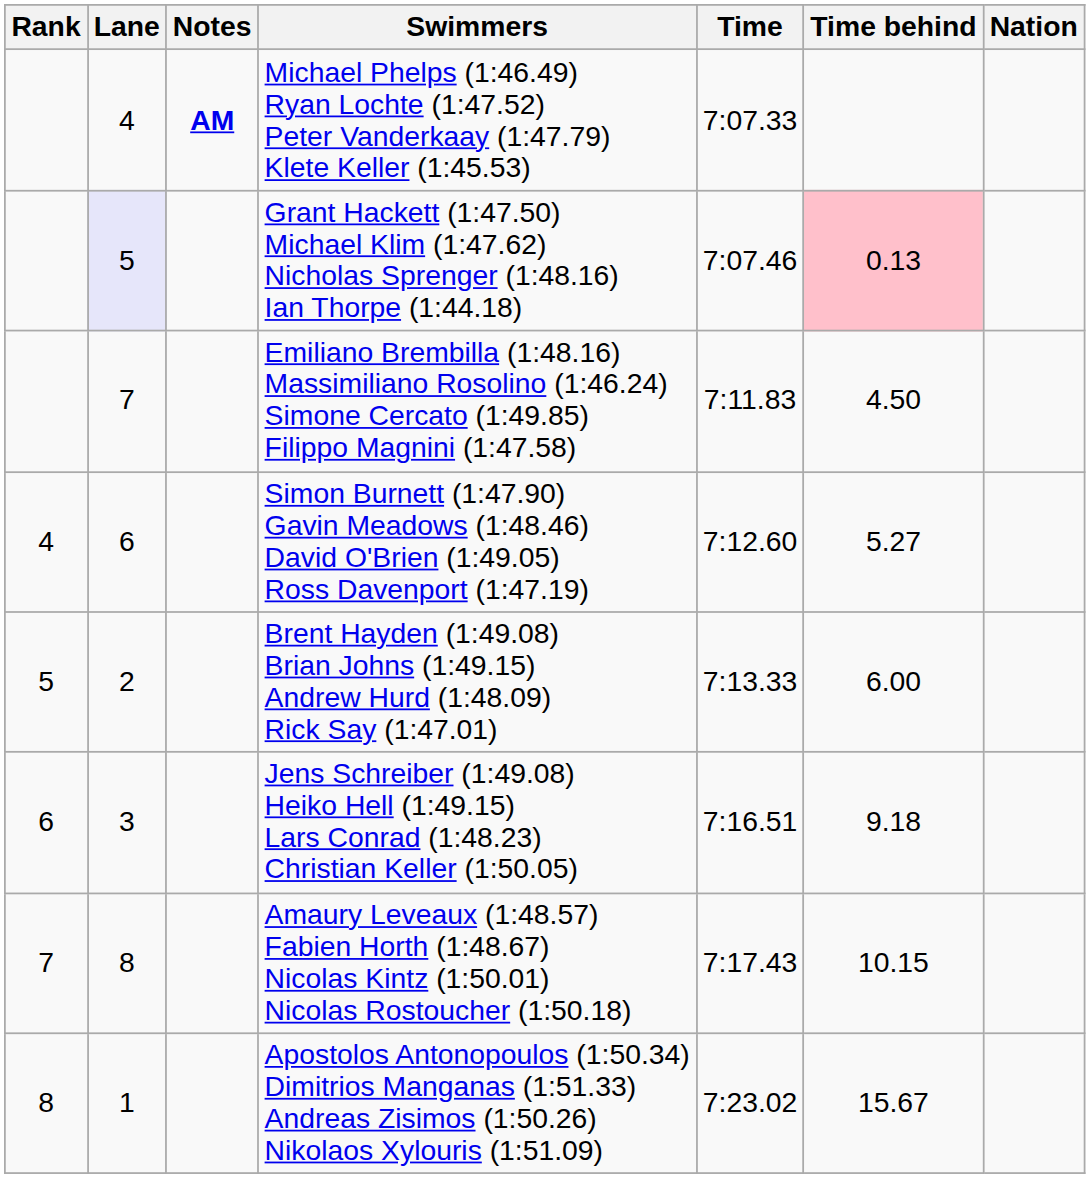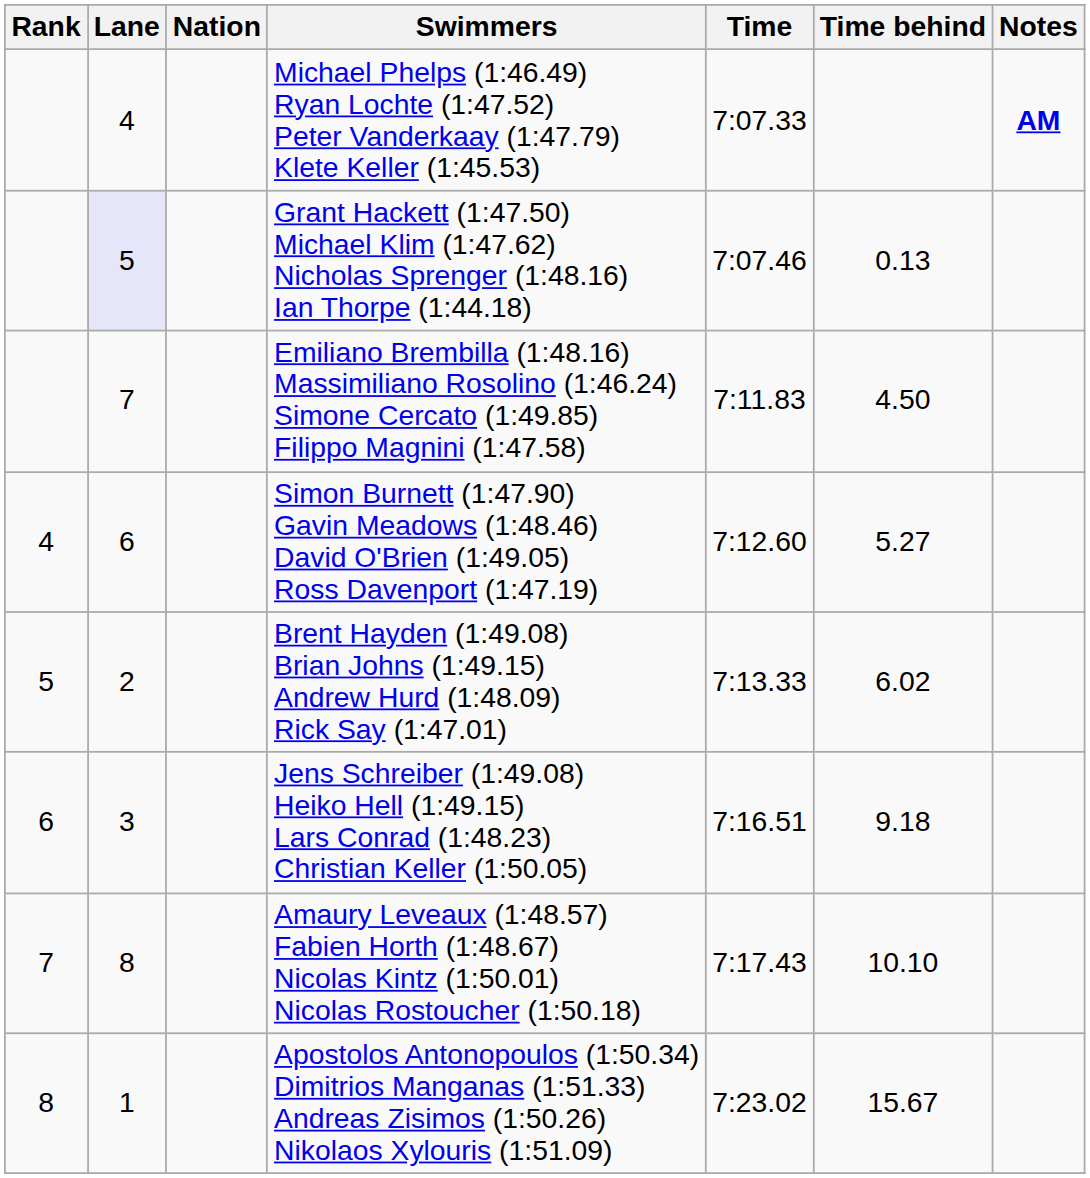columns swapped: (1034, 26) <-> (212, 26)
(893, 260) pink background -> (903, 260) no background
(893, 681) 6.00 -> (903, 681) 6.02
(893, 962) 10.15 -> (903, 962) 10.10
